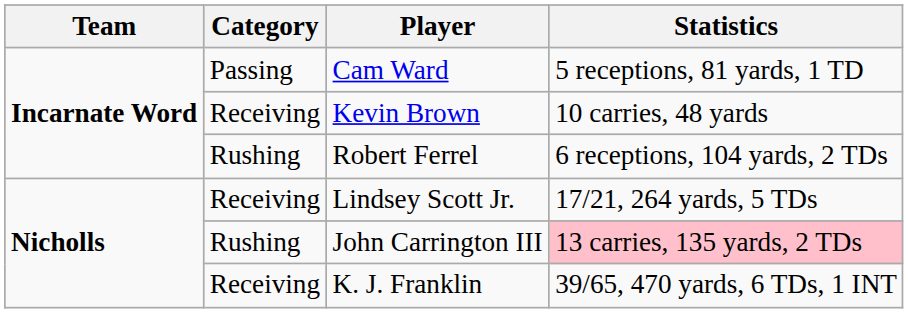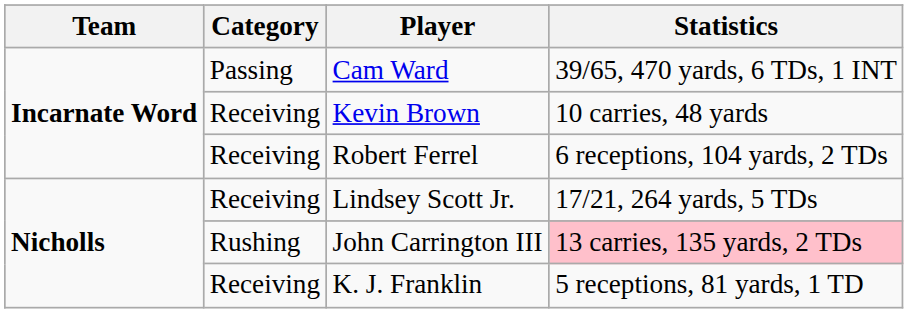(709, 69) 5 receptions, 81 yards, 1 TD -> (726, 69) 39/65, 470 yards, 6 TDs, 1 INT
(255, 155) Rushing -> (265, 155) Receiving
(726, 285) 39/65, 470 yards, 6 TDs, 1 INT -> (709, 285) 5 receptions, 81 yards, 1 TD
